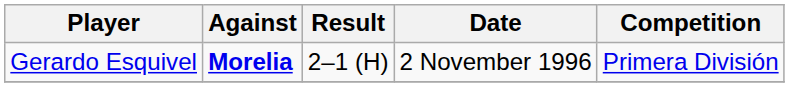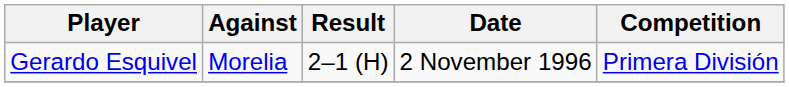(250, 61) bold -> (248, 61) normal
